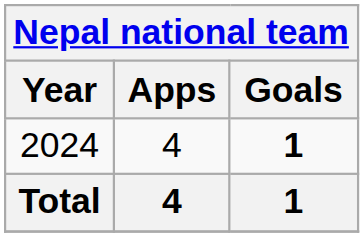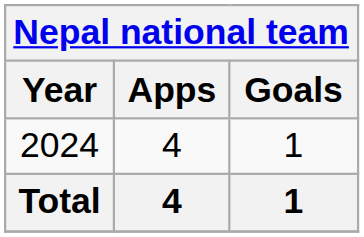(294, 145) bold -> (294, 145) normal
